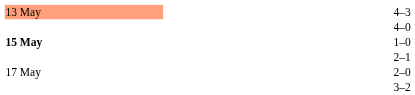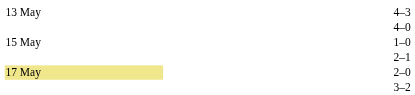(23, 12) lightsalmon background -> (23, 12) no background
(24, 42) bold -> (23, 42) normal
(23, 72) no background -> (23, 72) khaki background
